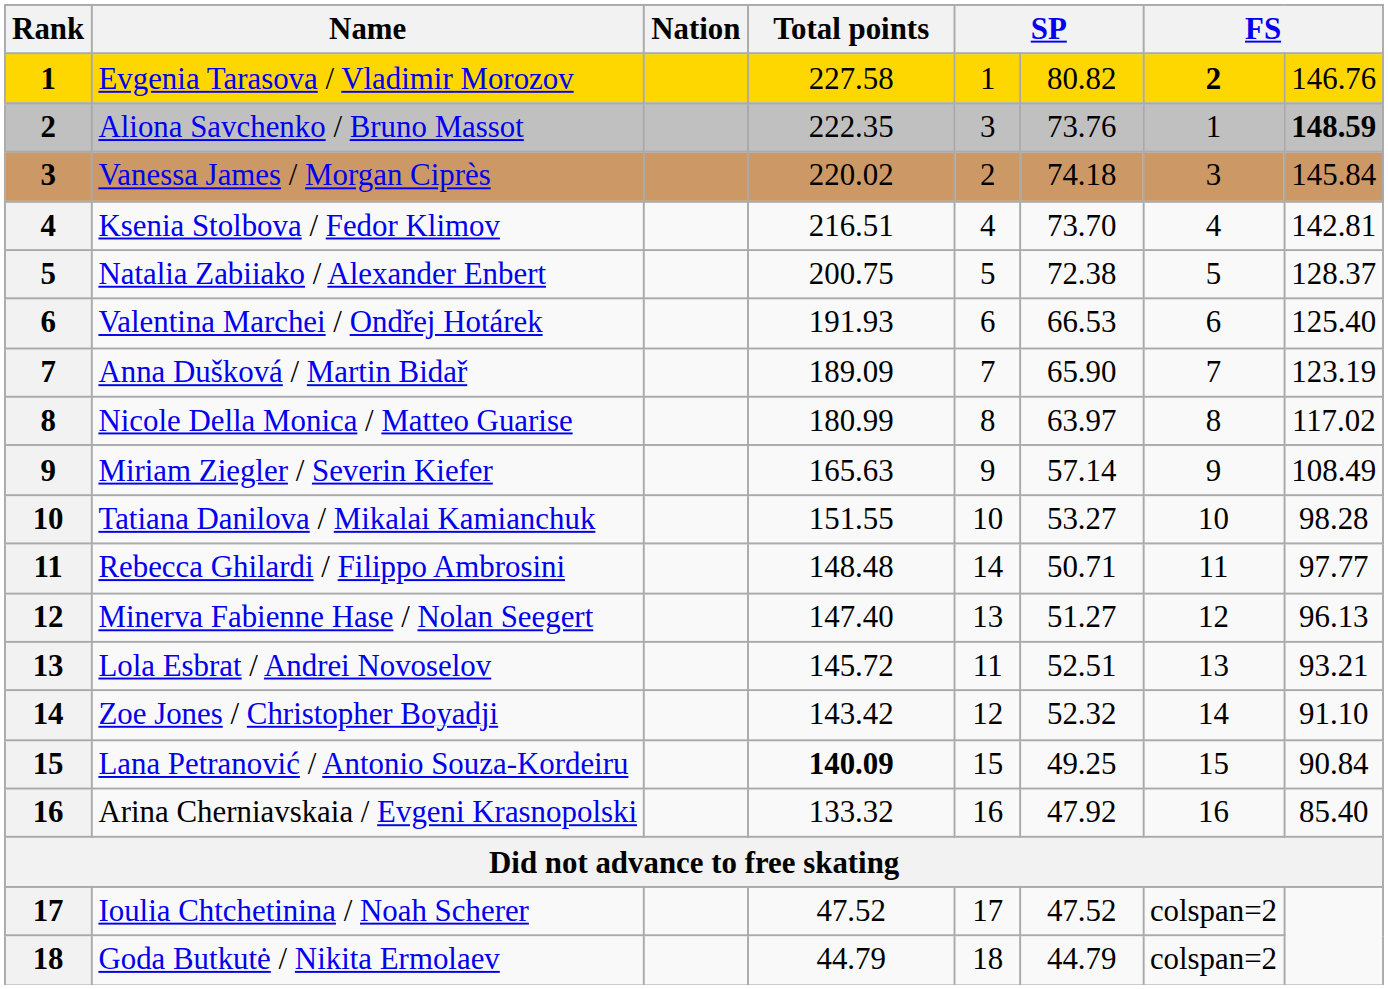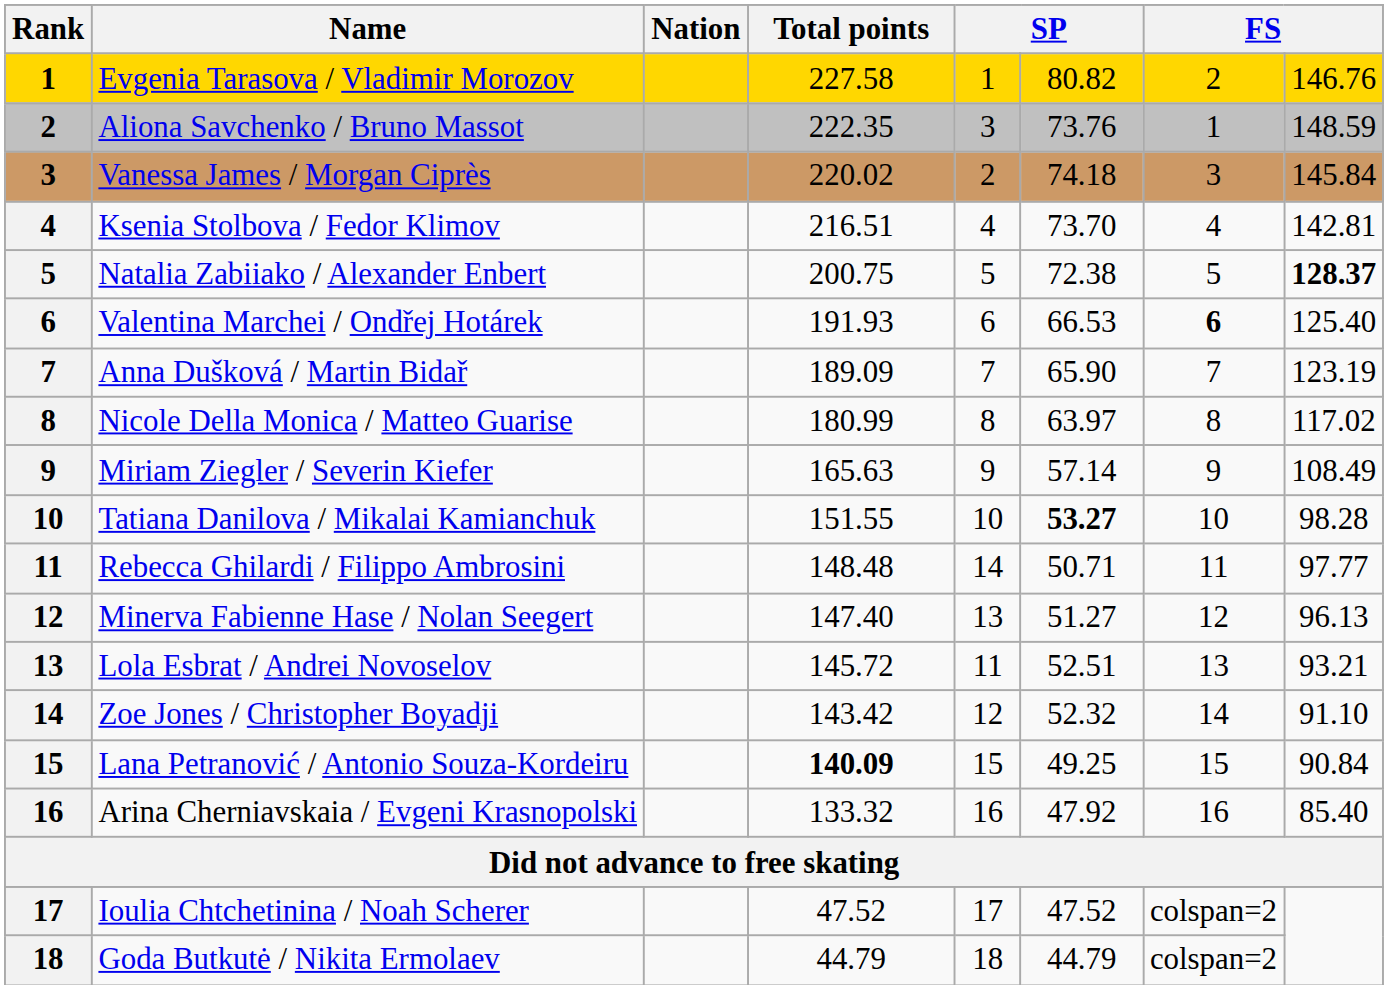(1213, 77) bold -> (1213, 77) normal
(1334, 126) bold -> (1334, 126) normal
(1334, 273) normal -> (1334, 273) bold
(1213, 322) normal -> (1213, 322) bold
(1082, 518) normal -> (1082, 518) bold
